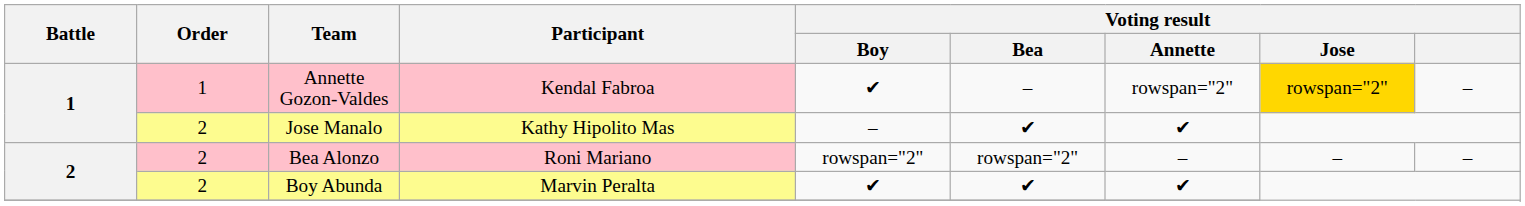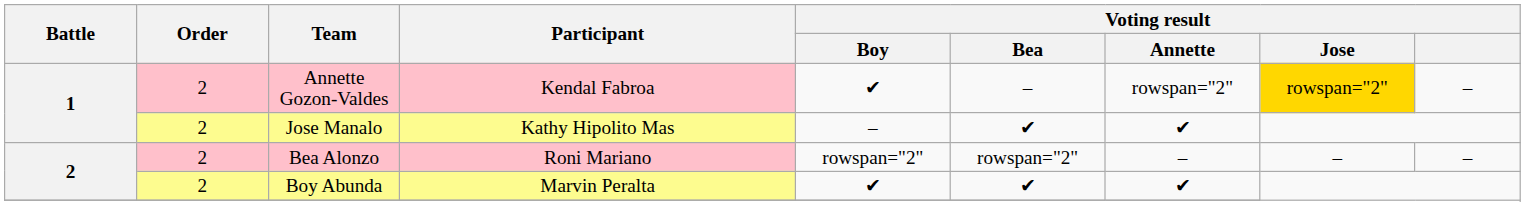(202, 88) 1 -> (202, 88) 2
